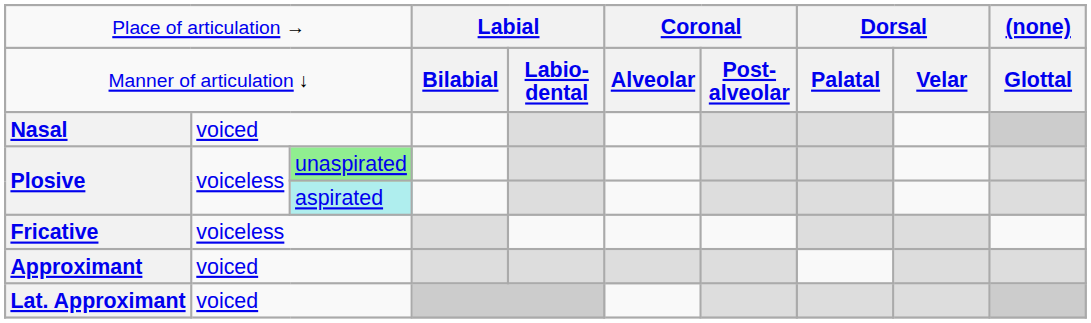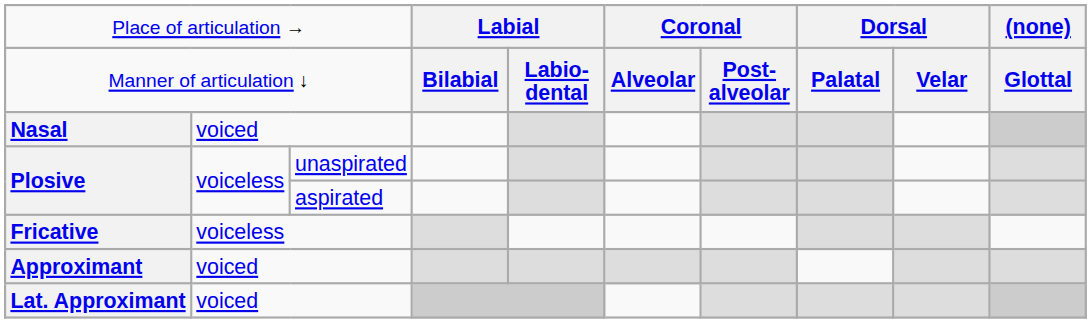(351, 163) lightgreen background -> (351, 163) no background
(339, 198) paleturquoise background -> (339, 198) no background
